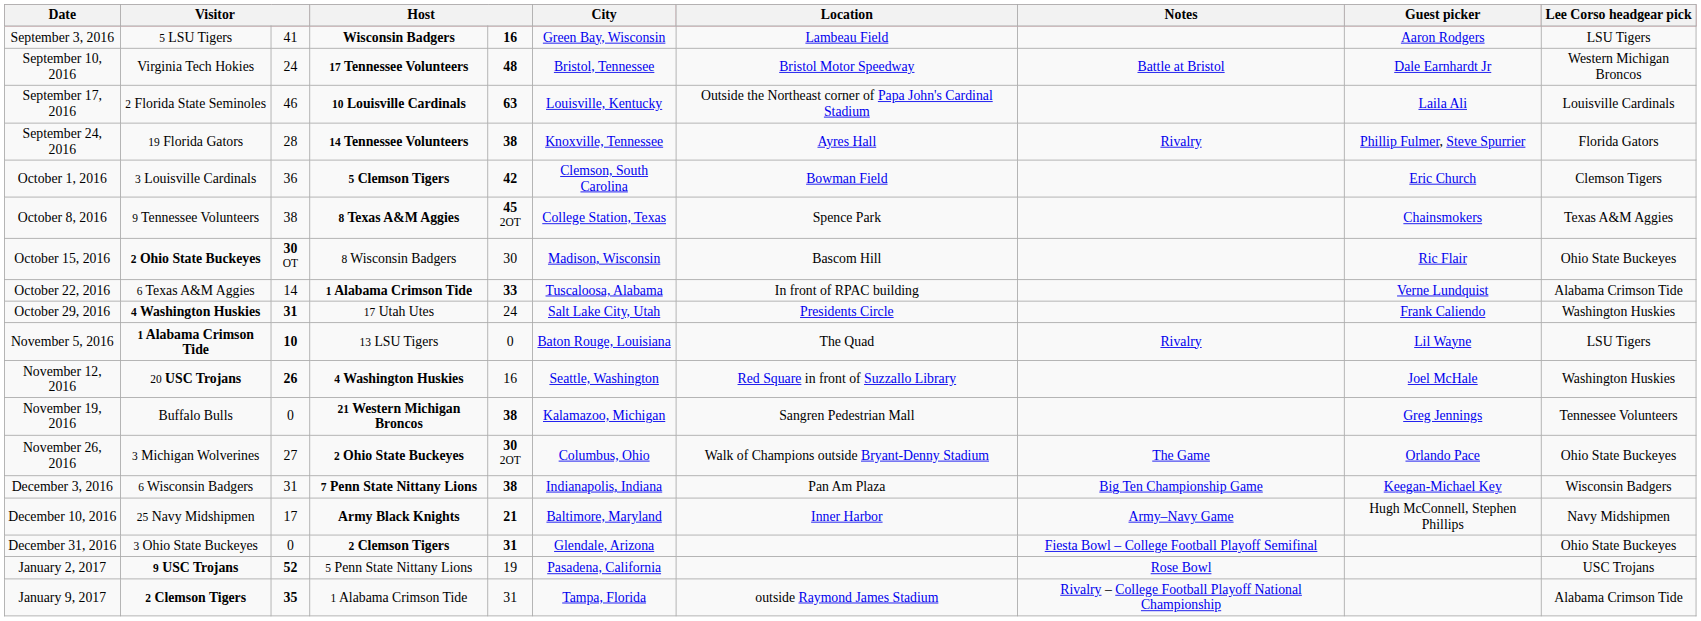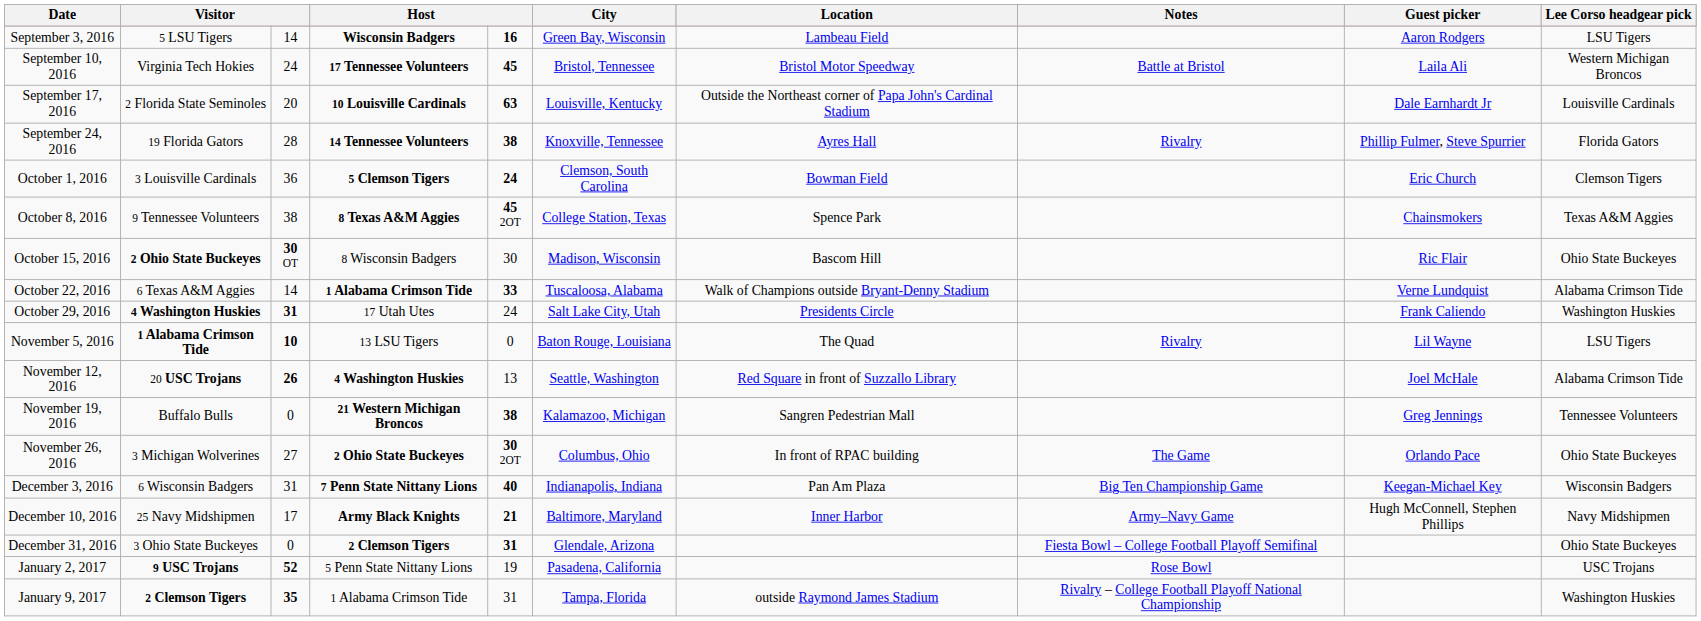(290, 37) 41 -> (290, 37) 14
(510, 66) 48 -> (510, 66) 45
(1443, 66) Dale Earnhardt Jr -> (1443, 66) Laila Ali
(290, 104) 46 -> (290, 104) 20
(1443, 104) Laila Ali -> (1443, 104) Dale Earnhardt Jr
(510, 178) 42 -> (510, 178) 24
(847, 290) In front of RPAC building -> (847, 290) Walk of Champions outside Bryant-Denny Stadium
(510, 379) 16 -> (510, 379) 13
(1619, 379) Washington Huskies -> (1619, 379) Alabama Crimson Tide
(847, 455) Walk of Champions outside Bryant-Denny Stadium -> (847, 455) In front of RPAC building
(510, 486) 38 -> (510, 486) 40
(1619, 597) Alabama Crimson Tide -> (1619, 597) Washington Huskies
